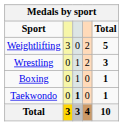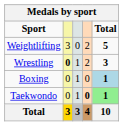(68, 62) normal -> (68, 62) bold
(106, 79) no background -> (106, 79) lightblue background
(77, 95) bold -> (77, 95) normal
(87, 95) normal -> (87, 95) bold
(106, 95) no background -> (106, 95) lightgreen background
